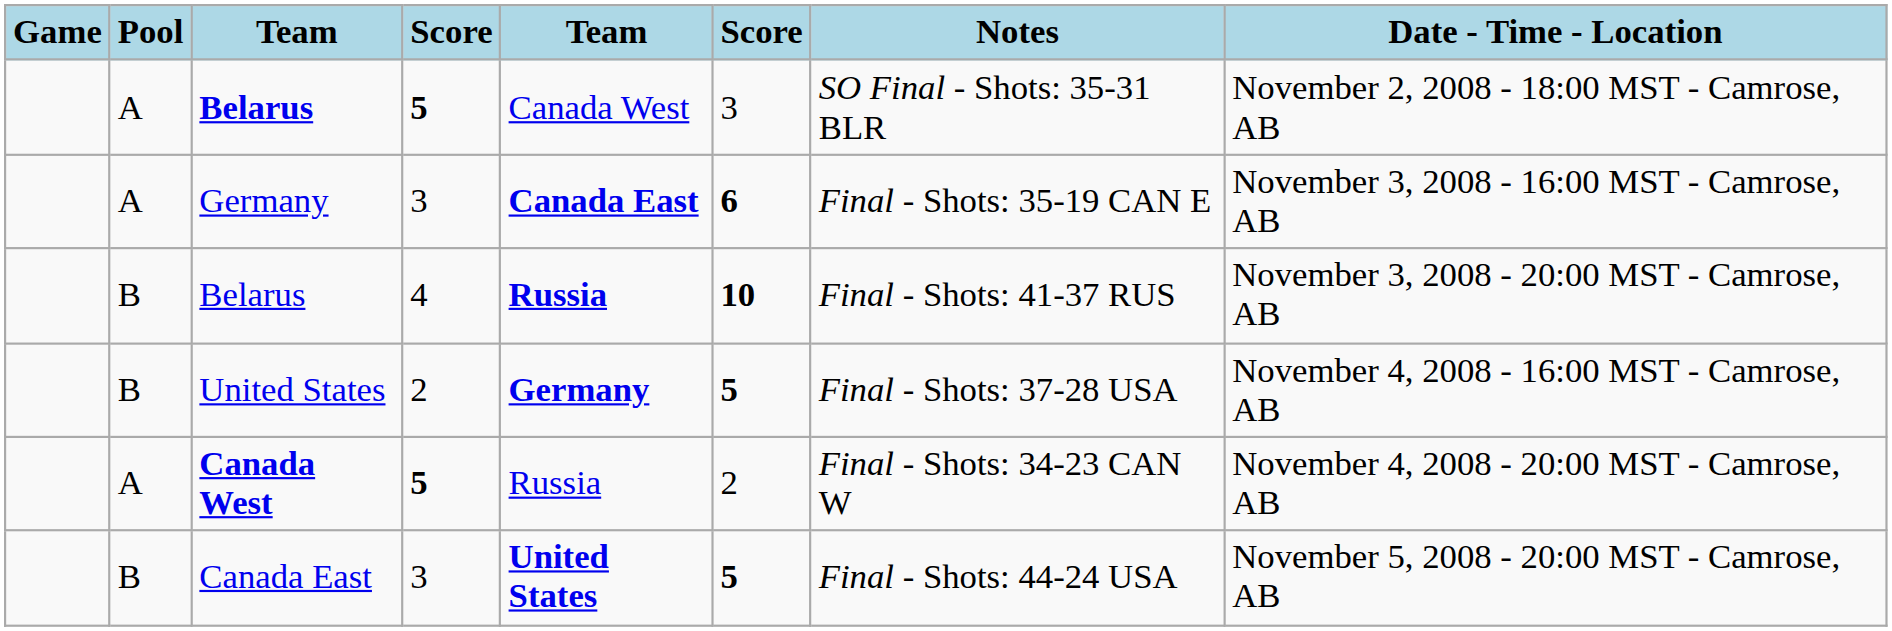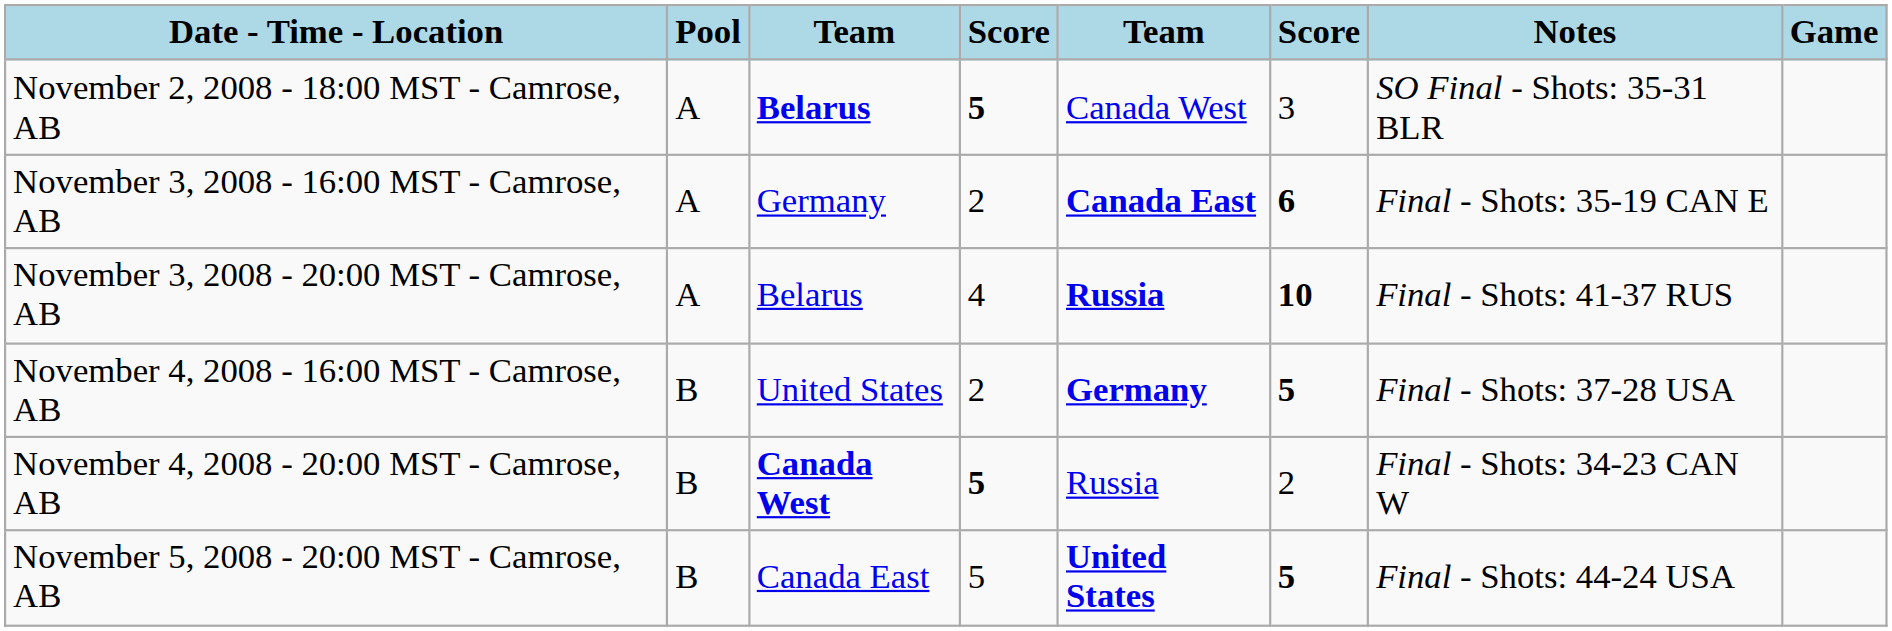columns swapped: (57, 32) <-> (1555, 32)
(419, 200) 3 -> (976, 200) 2
(129, 294) B -> (688, 294) A
(130, 483) A -> (687, 483) B
(419, 577) 3 -> (976, 577) 5
